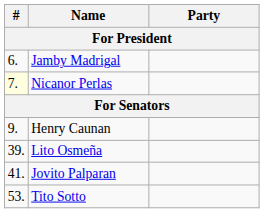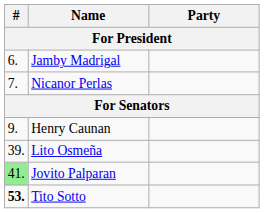(13, 83) lightyellow background -> (13, 83) no background
(16, 174) no background -> (16, 174) lightgreen background
(16, 196) normal -> (16, 196) bold
